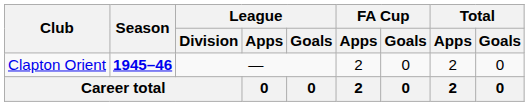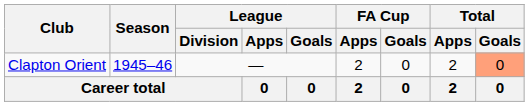(143, 64) bold -> (143, 64) normal
(500, 64) no background -> (500, 64) lightsalmon background
